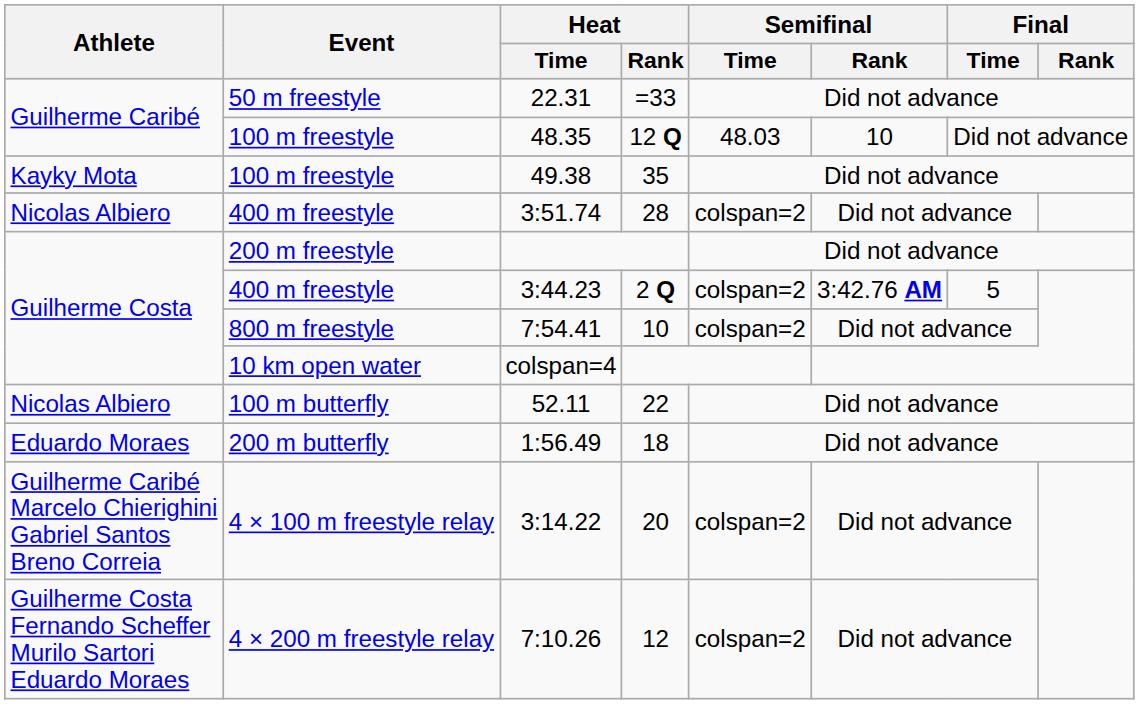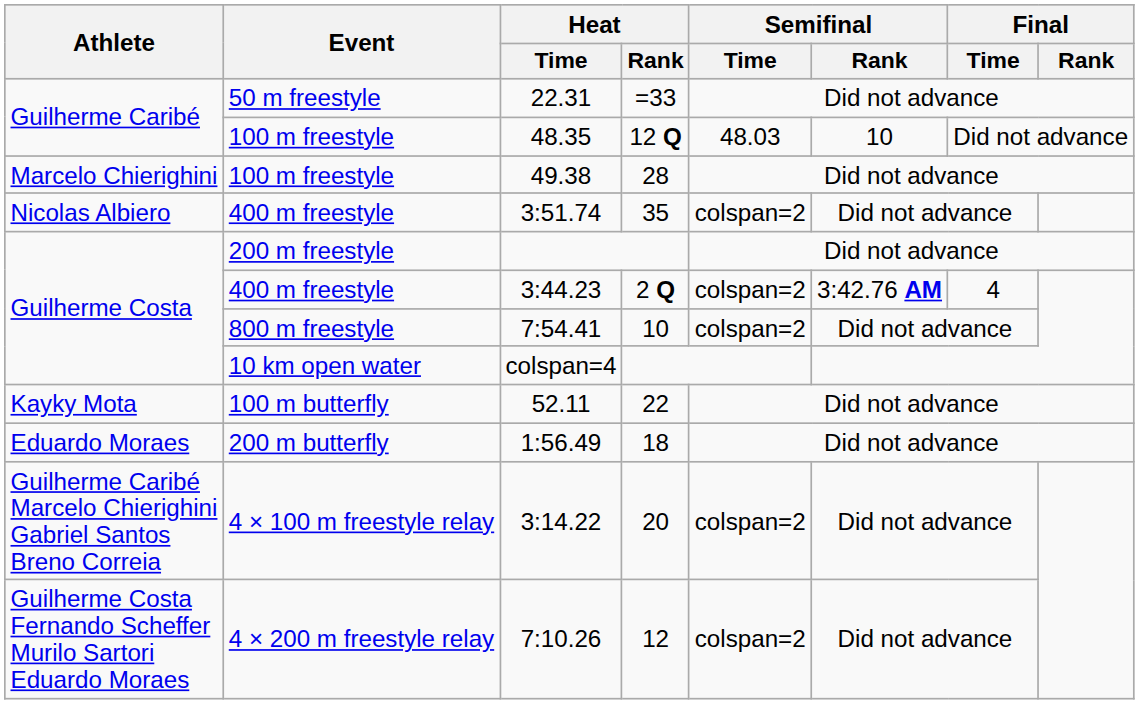(74, 175) Kayky Mota -> (114, 175) Marcelo Chierighini
(656, 175) 35 -> (656, 175) 28
(656, 213) 28 -> (656, 213) 35
(993, 290) 5 -> (993, 290) 4
(90, 404) Nicolas Albiero -> (74, 404) Kayky Mota
